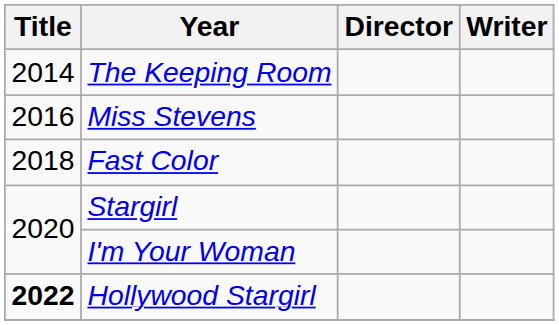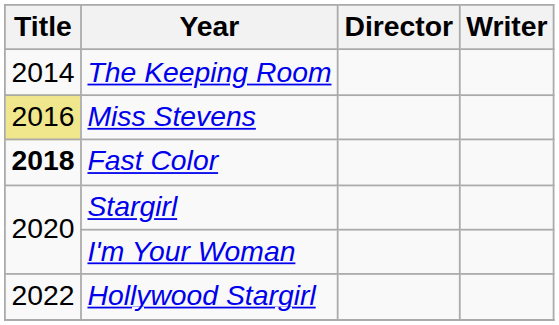(43, 116) no background -> (43, 116) khaki background
(43, 161) normal -> (43, 161) bold
(43, 296) bold -> (43, 296) normal
